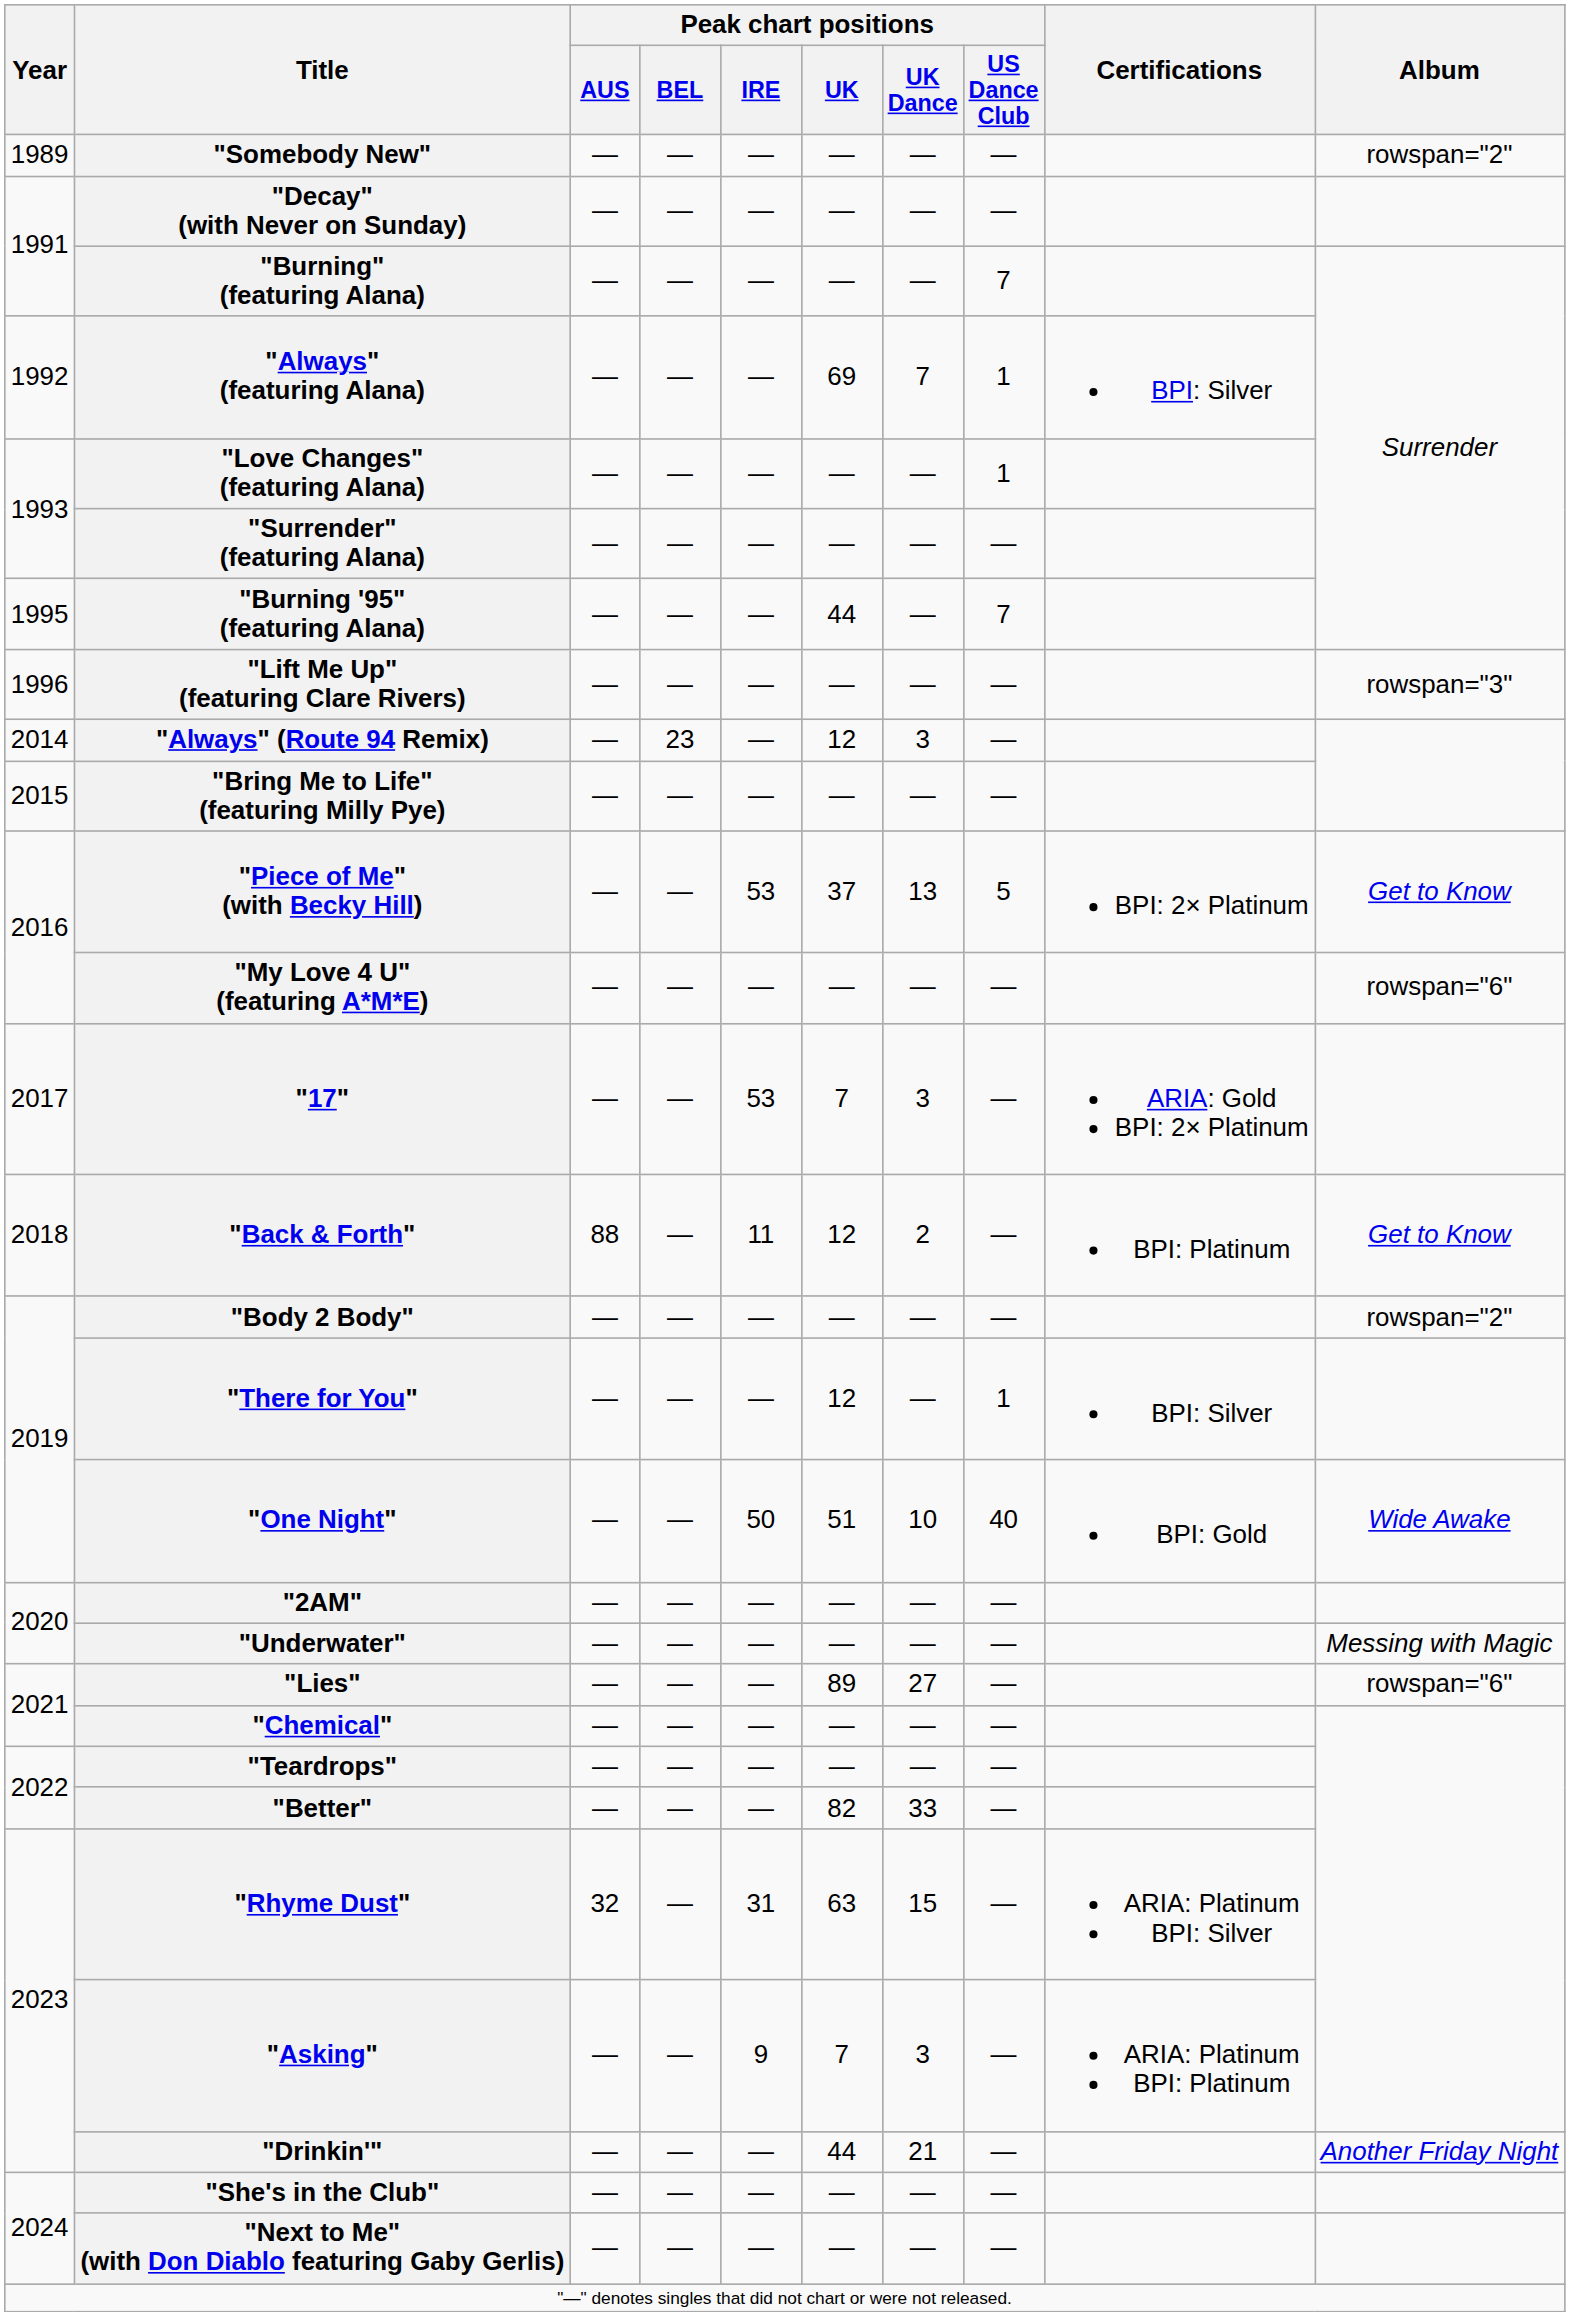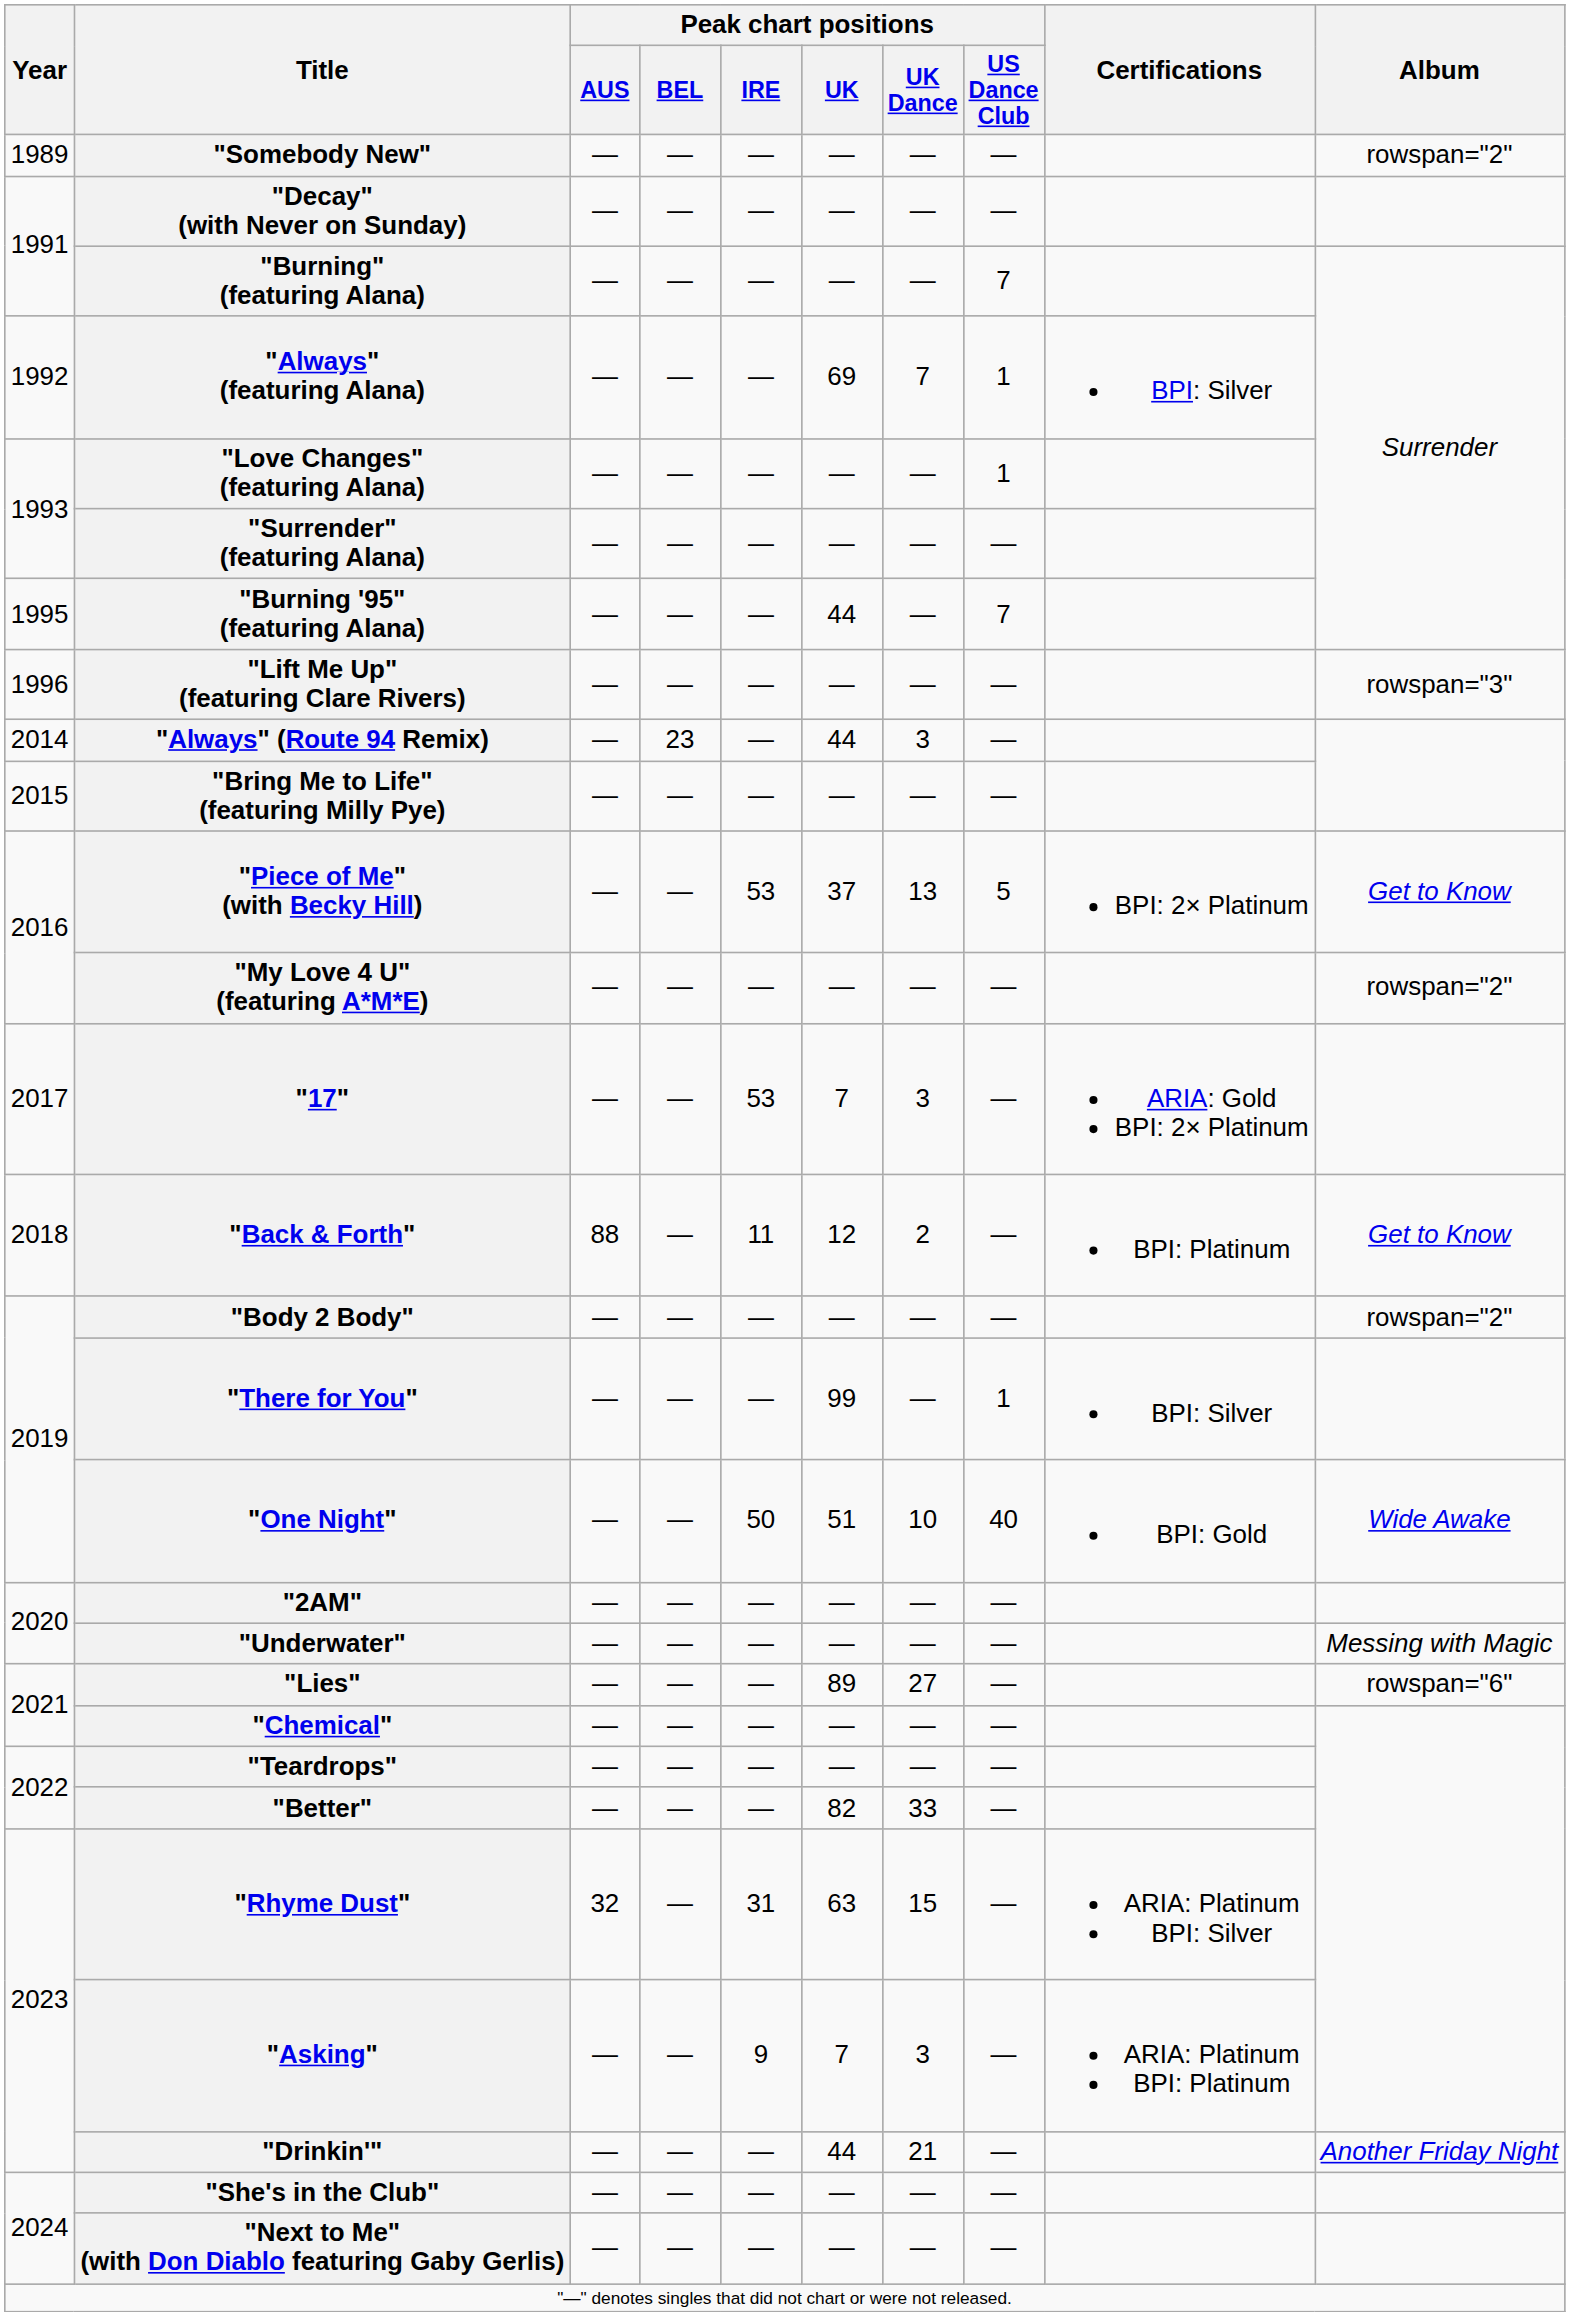(842, 739) 12 -> (842, 739) 44
(1439, 987) rowspan="6" -> (1439, 987) rowspan="2"
(842, 1398) 12 -> (842, 1398) 99
